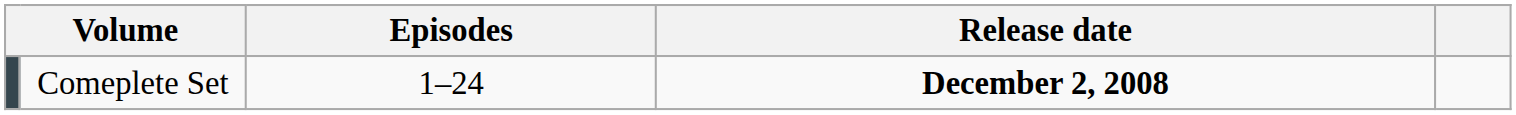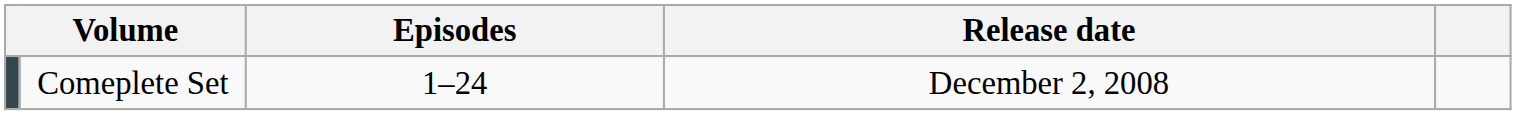(1045, 82) bold -> (1049, 82) normal
